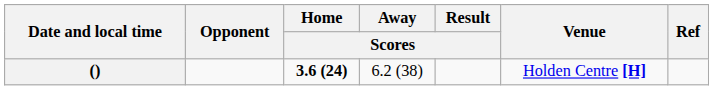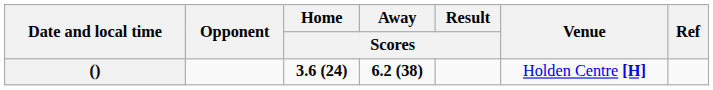(397, 71) normal -> (397, 71) bold
